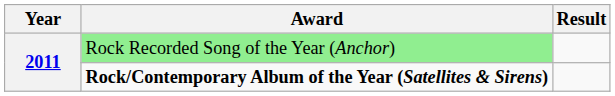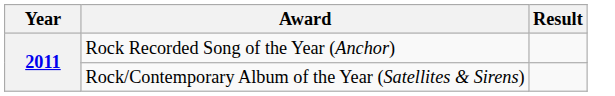(240, 47) lightgreen background -> (240, 47) no background
(317, 76) bold -> (305, 76) normal
